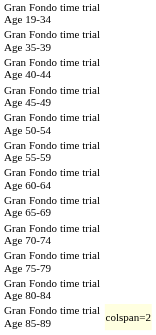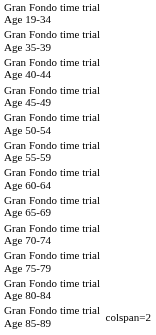(128, 317) lightyellow background -> (128, 317) no background
